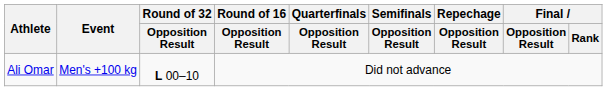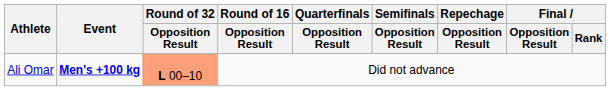(98, 70) normal -> (100, 70) bold
(177, 77) no background -> (180, 77) lightsalmon background
